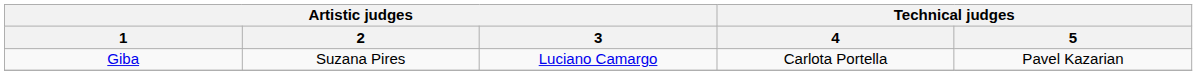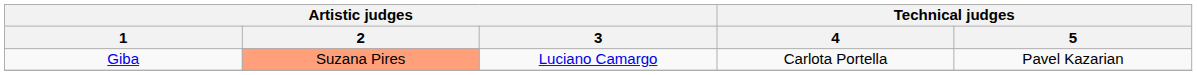(361, 59) no background -> (361, 59) lightsalmon background
